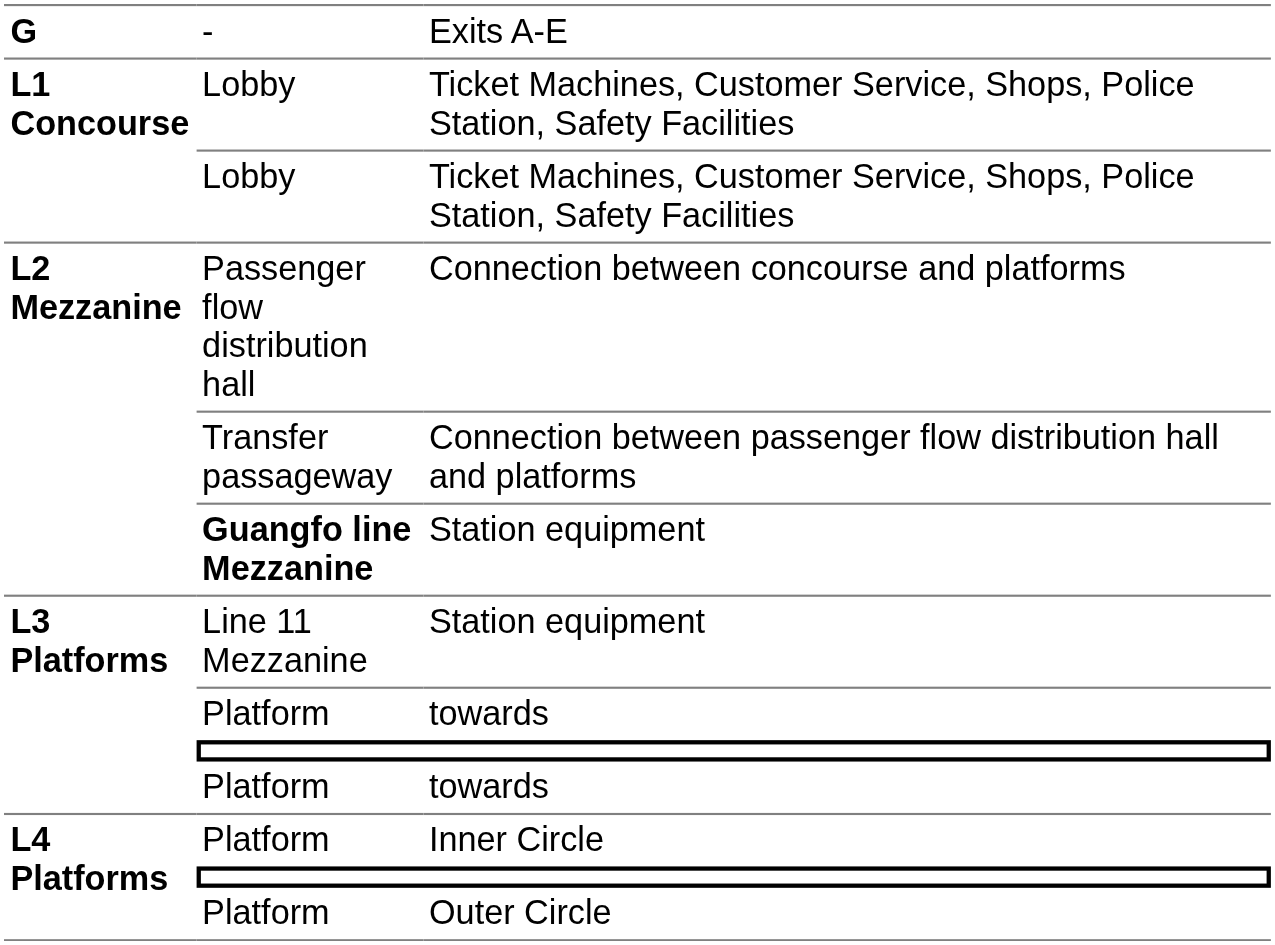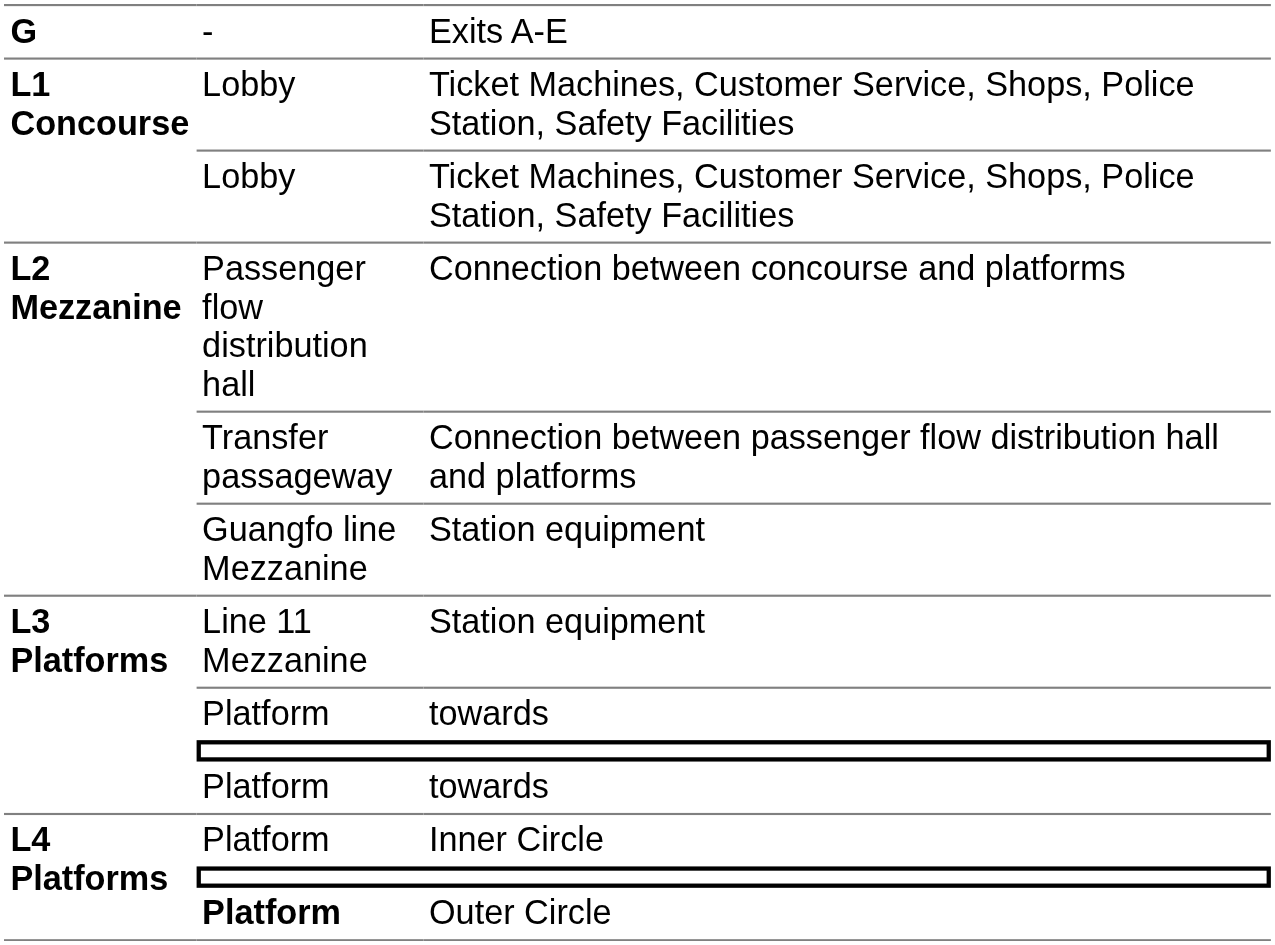(307, 549) bold -> (299, 549) normal
(266, 912) normal -> (272, 912) bold
